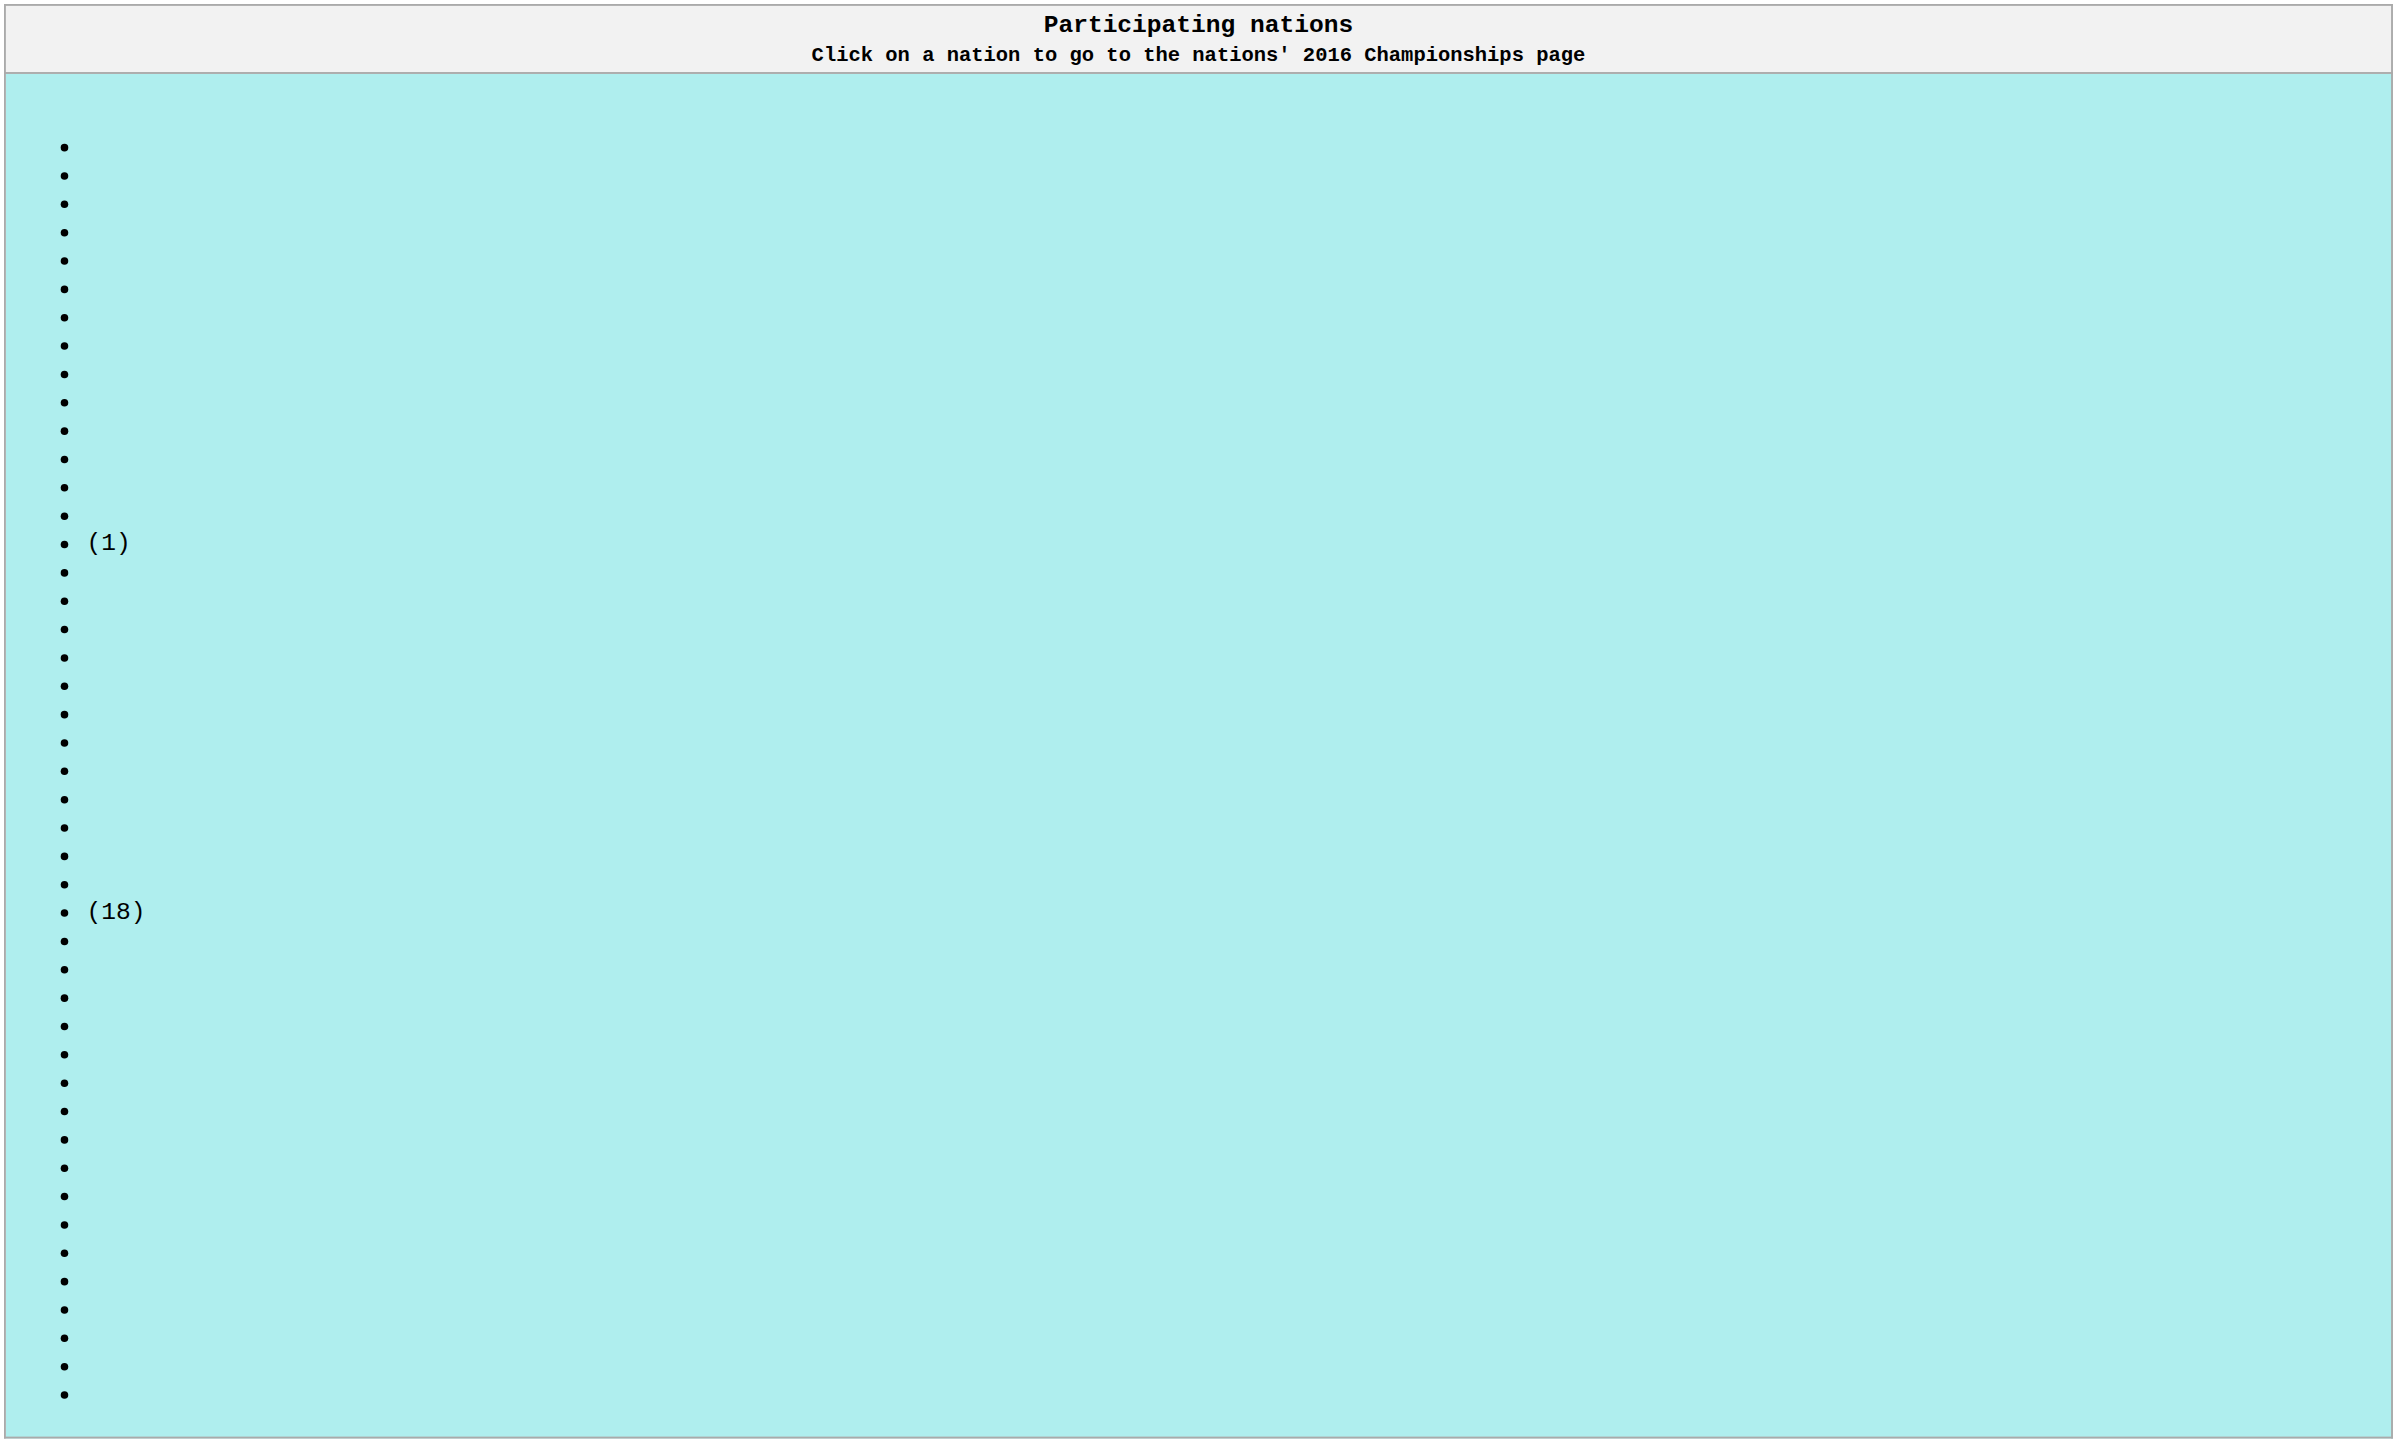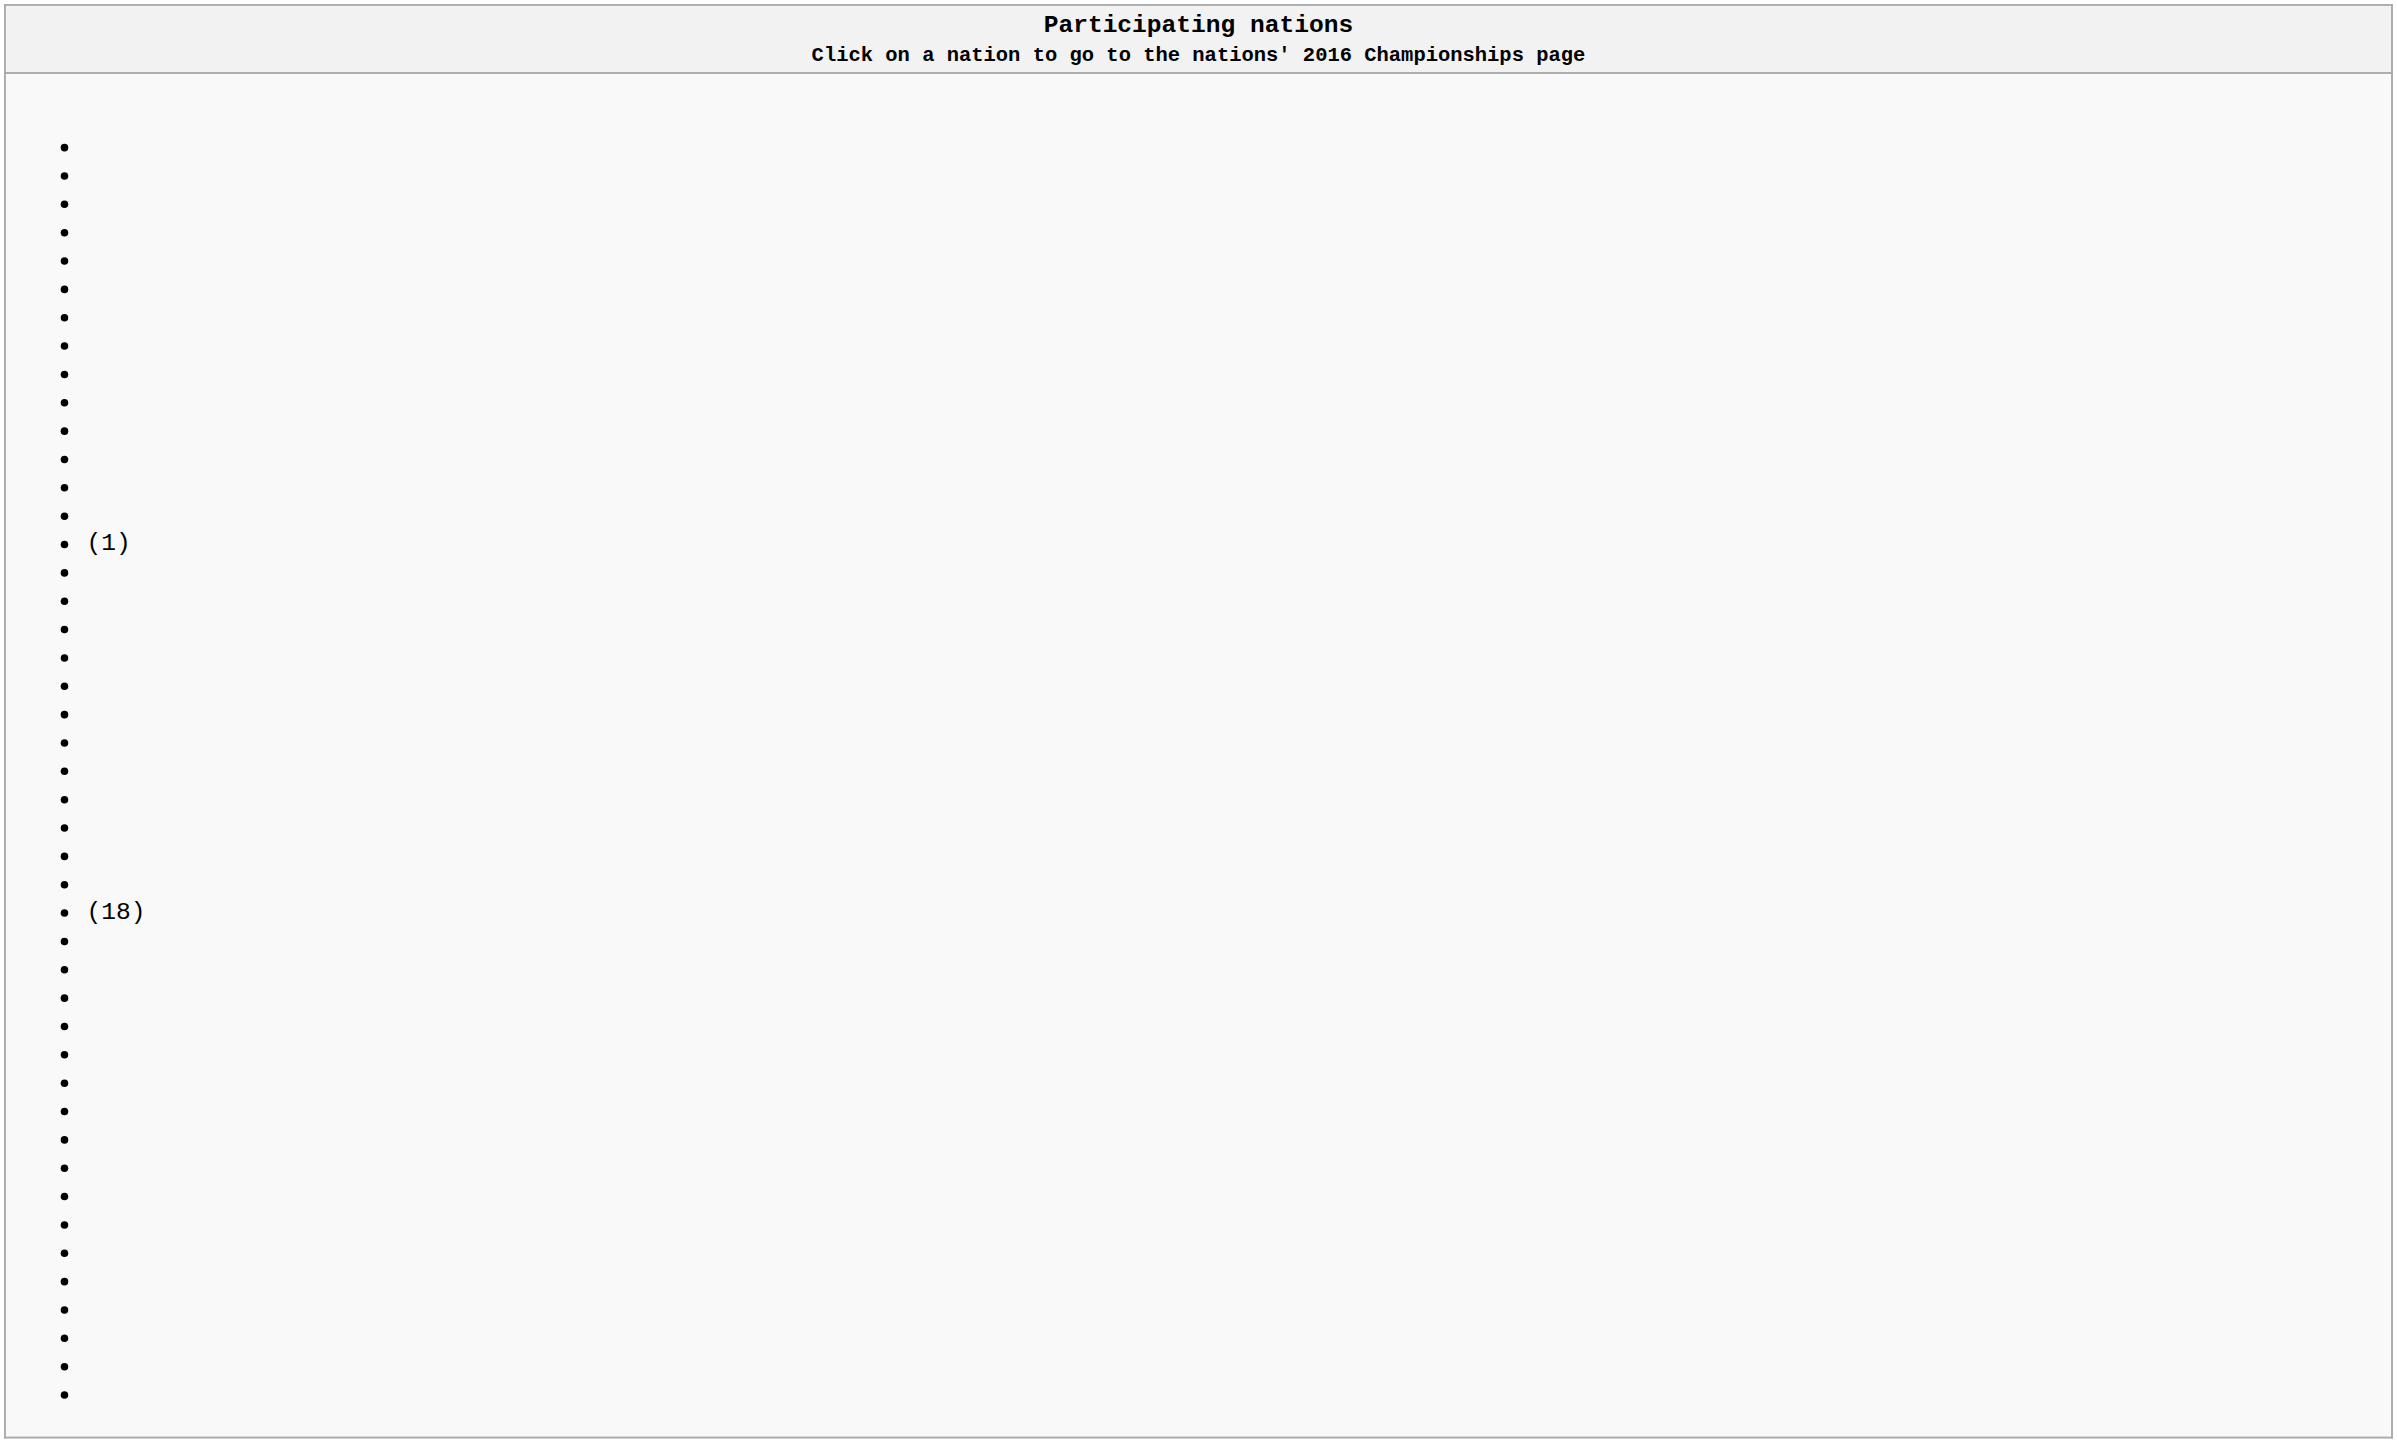(1198, 770) paleturquoise background -> (1198, 770) no background
